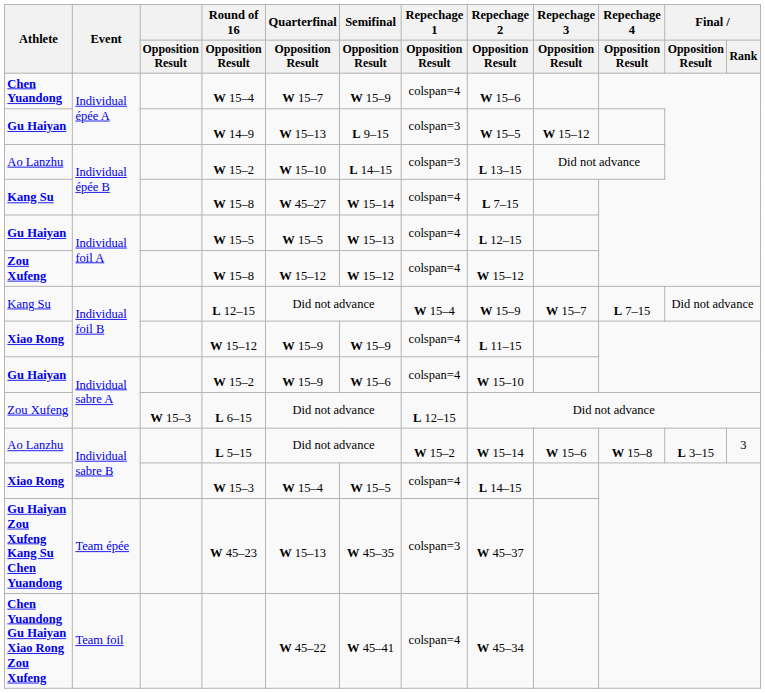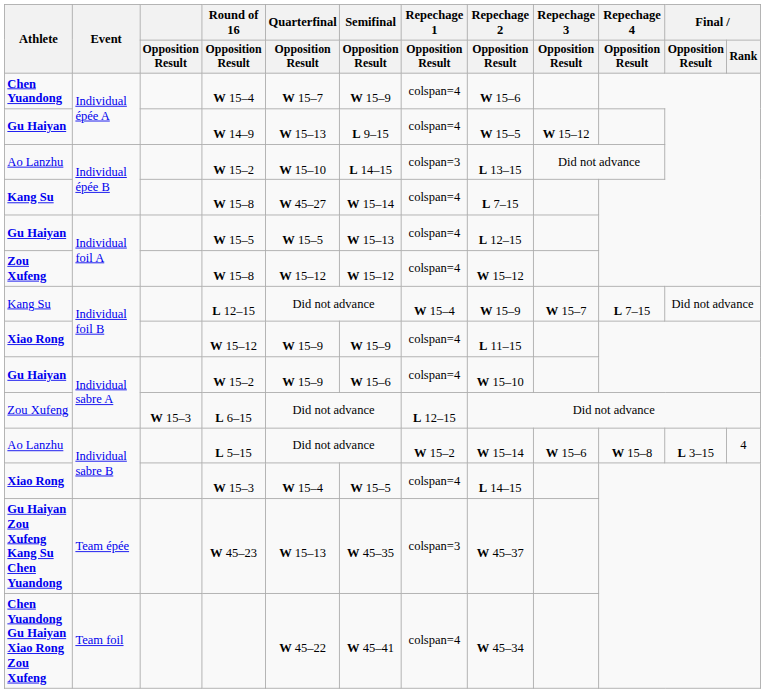(434, 126) colspan=3 -> (434, 126) colspan=4
(743, 446) 3 -> (743, 446) 4
